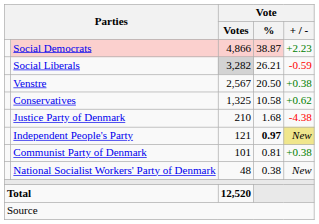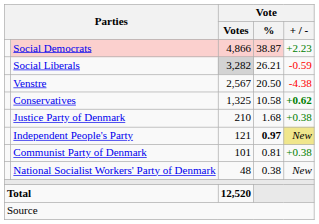(299, 83) +0.38 -> (300, 83) -4.38
(299, 100) normal -> (299, 100) bold
(300, 118) -4.38 -> (299, 118) +0.38
